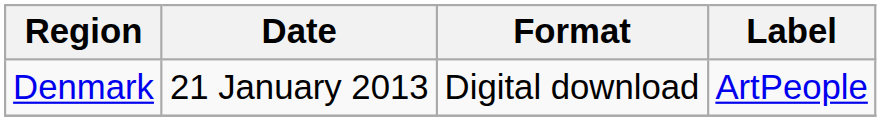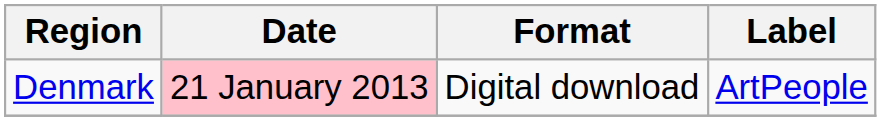(299, 87) no background -> (299, 87) pink background
